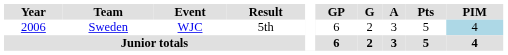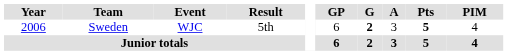(370, 27) normal -> (370, 27) bold
(426, 27) normal -> (426, 27) bold
(475, 27) lightblue background -> (475, 27) no background
